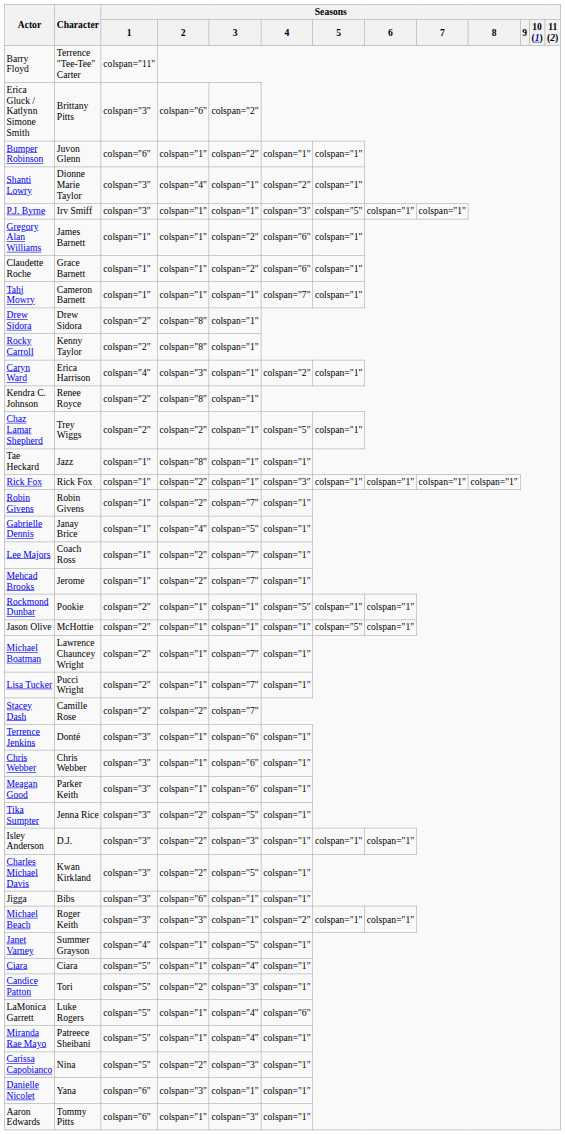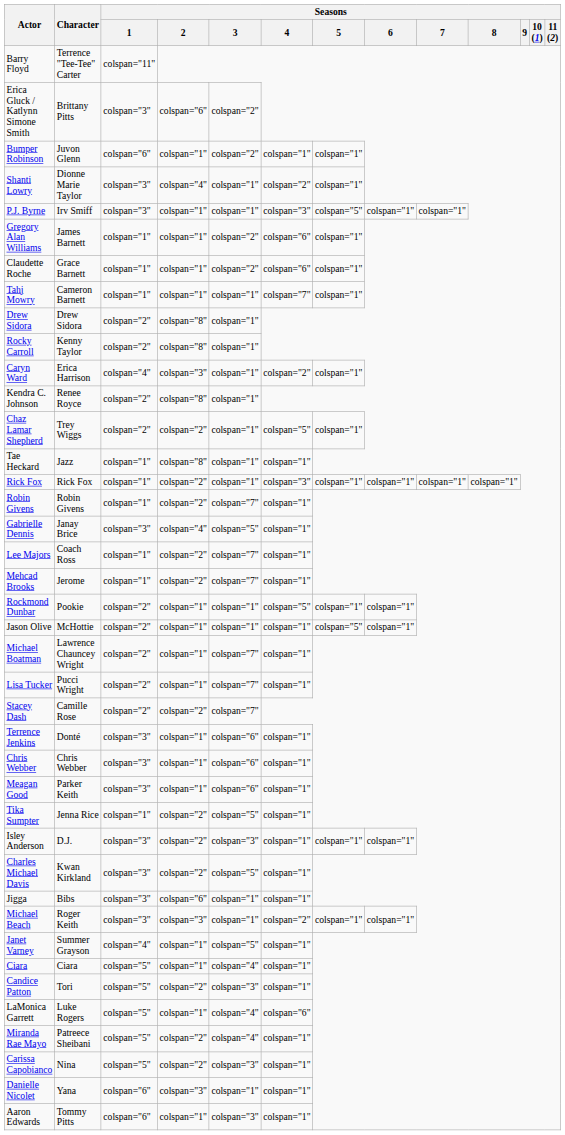(127, 529) colspan="1" -> (127, 529) colspan="3"
(127, 815) colspan="3" -> (127, 815) colspan="1"
(183, 1038) colspan="1" -> (183, 1038) colspan="2"
